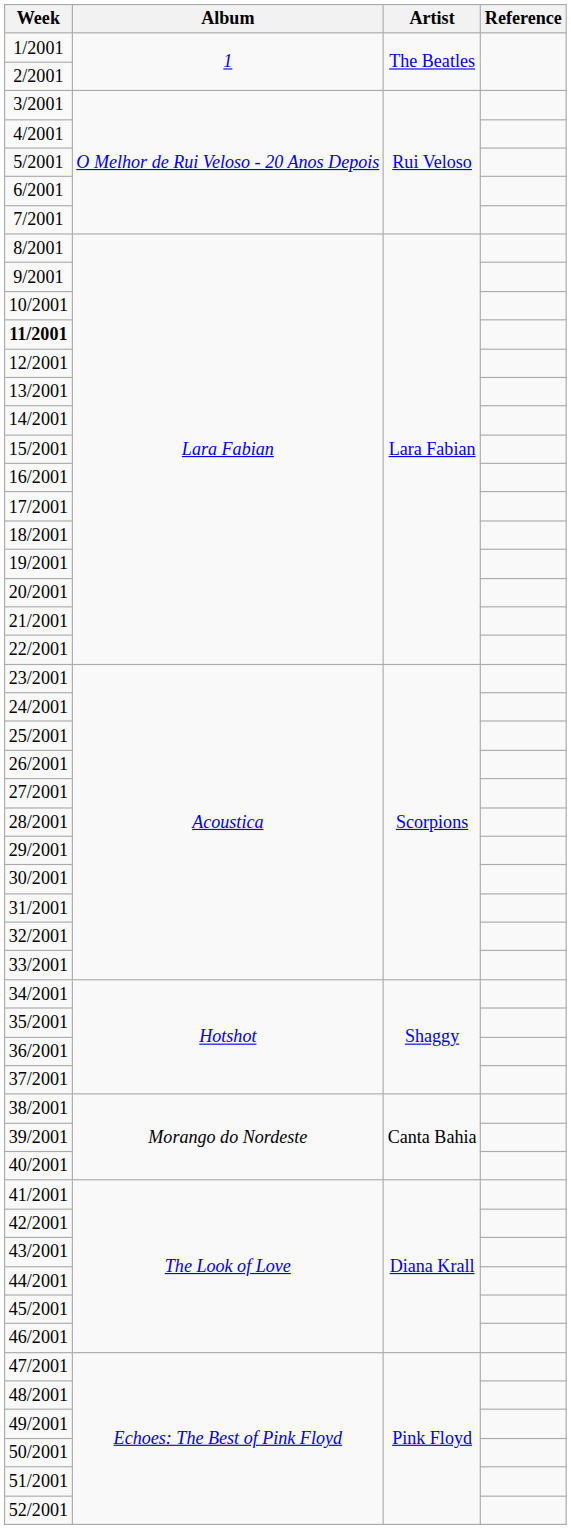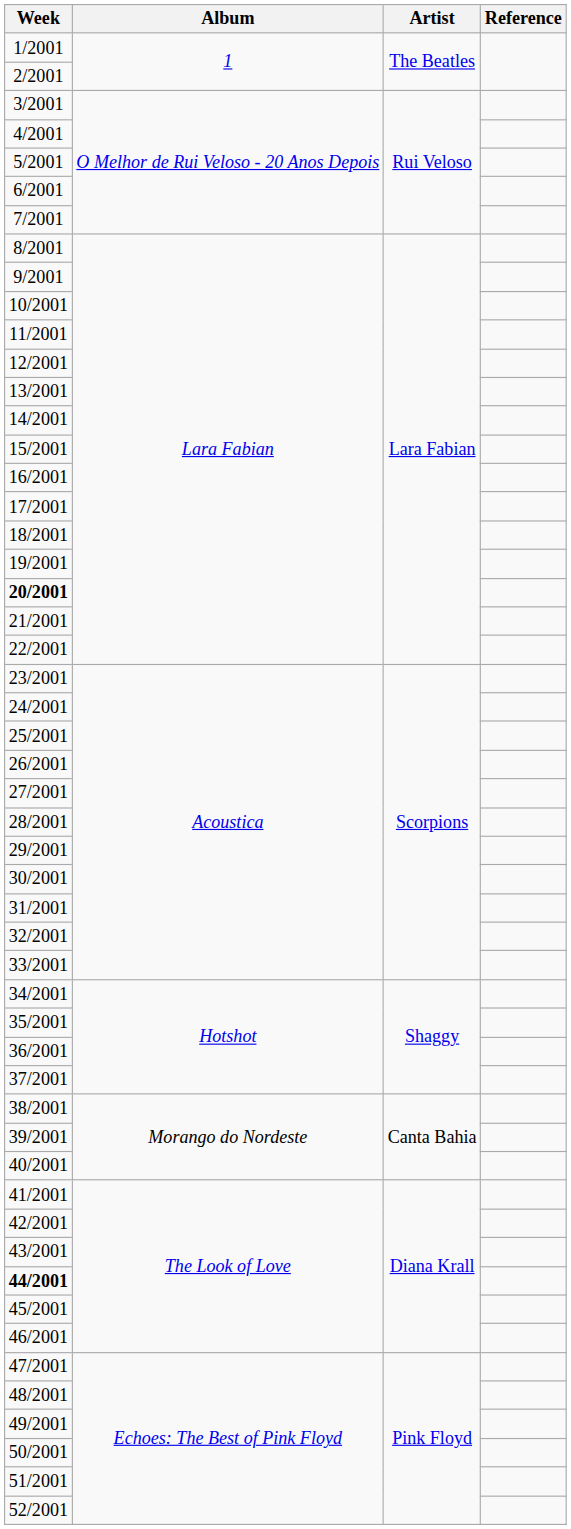(38, 334) bold -> (38, 334) normal
(38, 592) normal -> (38, 592) bold
(38, 1280) normal -> (38, 1280) bold
